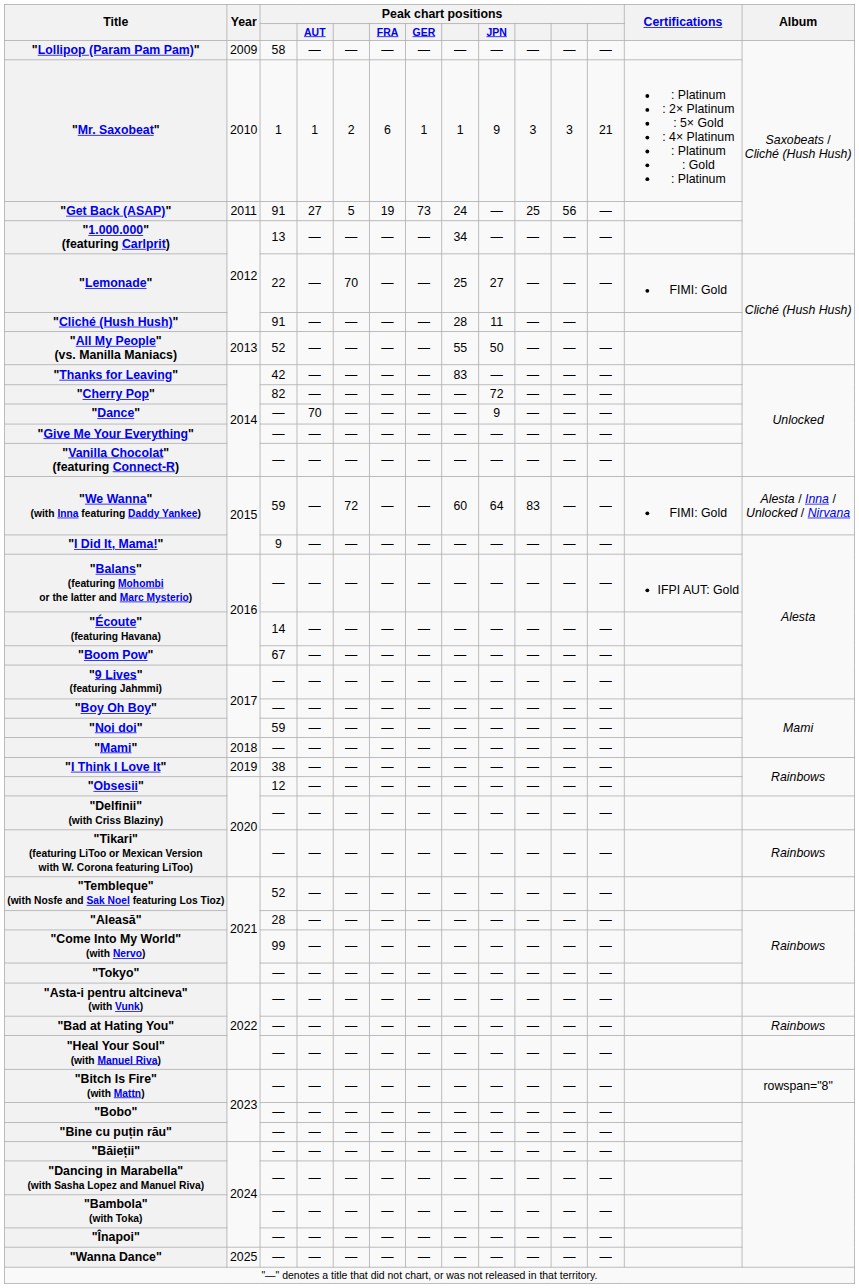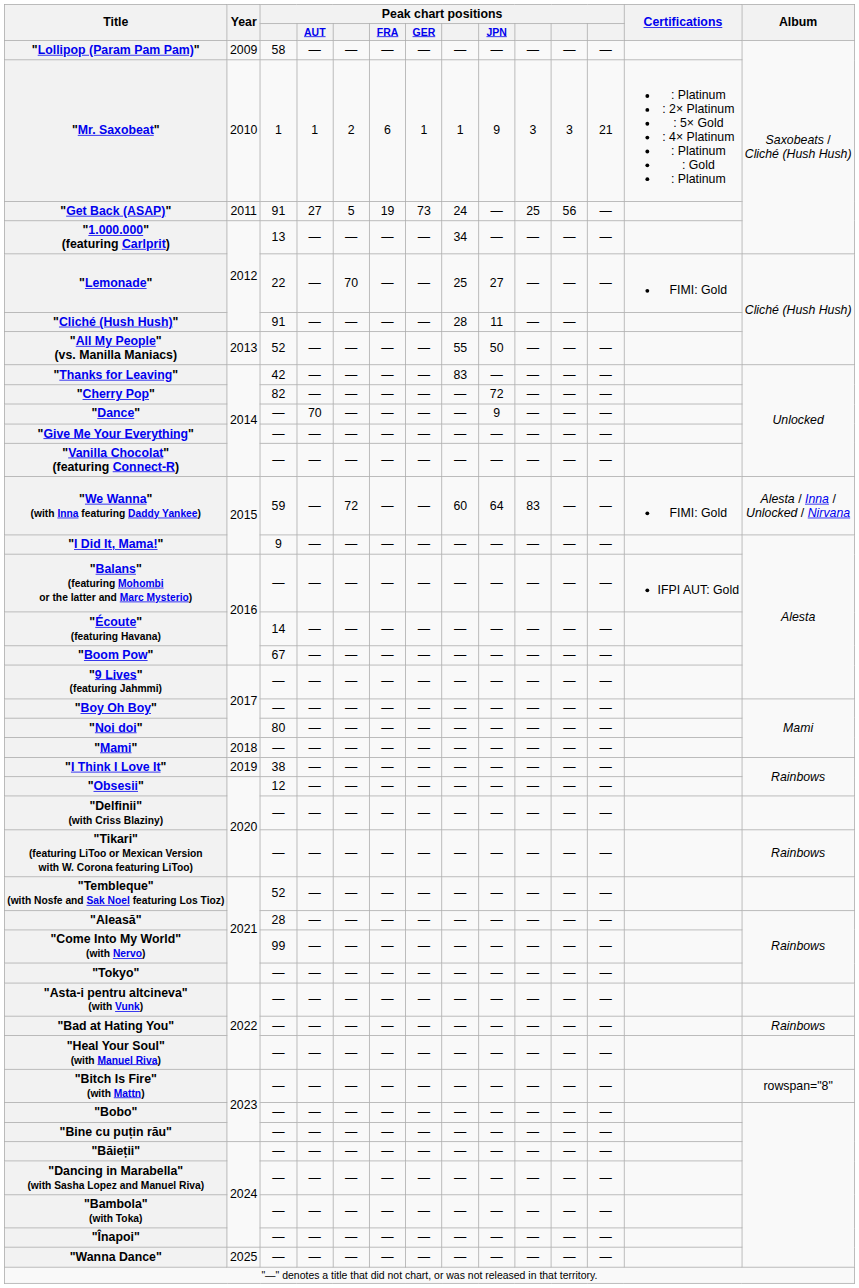(278, 728) 59 -> (278, 728) 80
